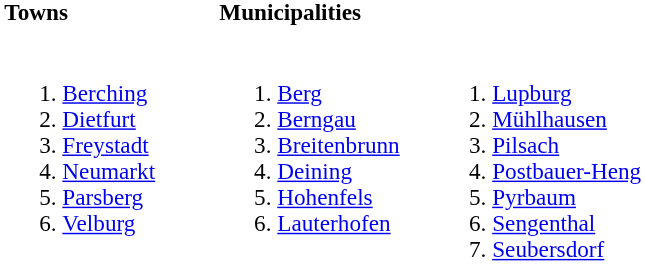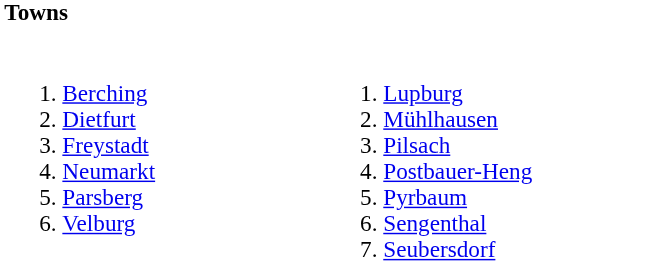- column: (290, 12)
